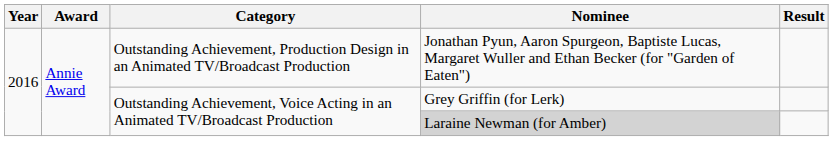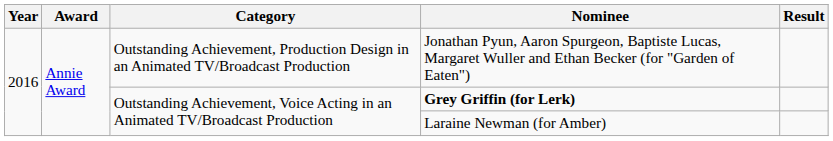(494, 98) normal -> (500, 98) bold
(515, 123) lightgrey background -> (515, 123) no background
